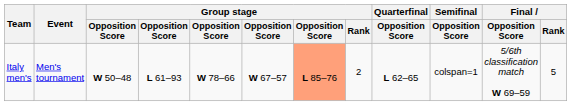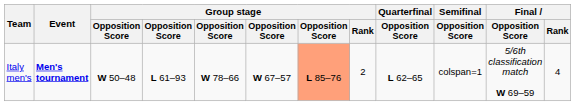(60, 72) normal -> (62, 72) bold
(553, 72) 5 -> (558, 72) 4
